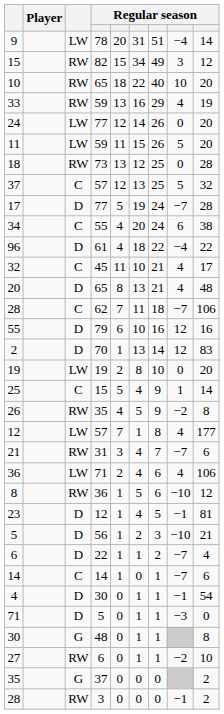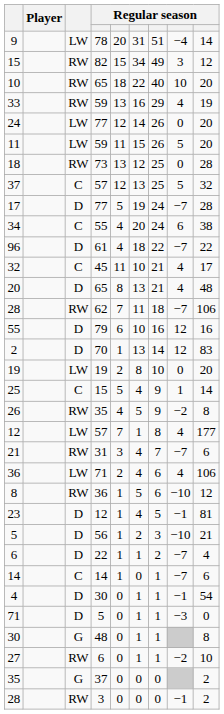(180, 246) −4 -> (180, 246) −7
(78, 308) C -> (78, 308) RW
